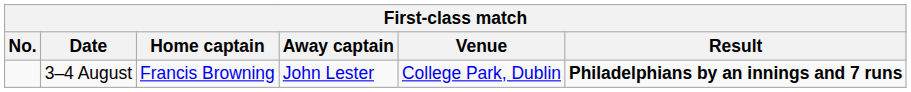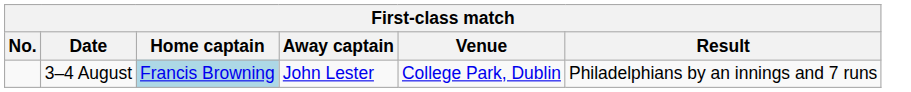(207, 73) no background -> (207, 73) lightblue background
(736, 73) bold -> (723, 73) normal
